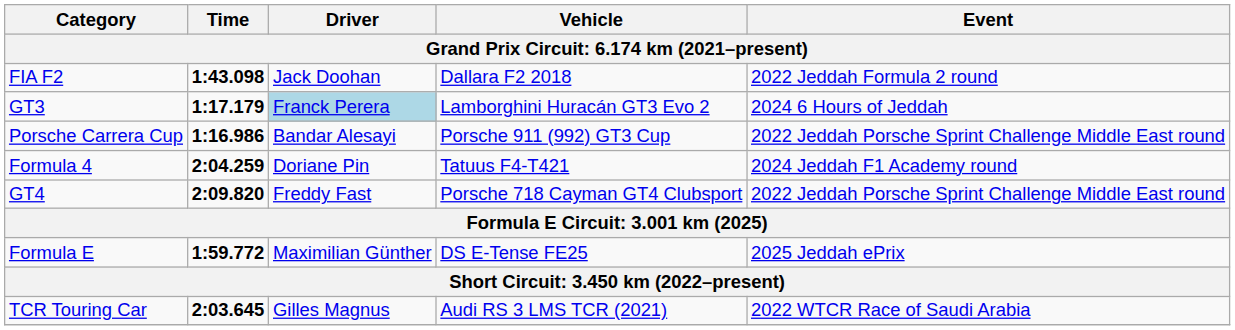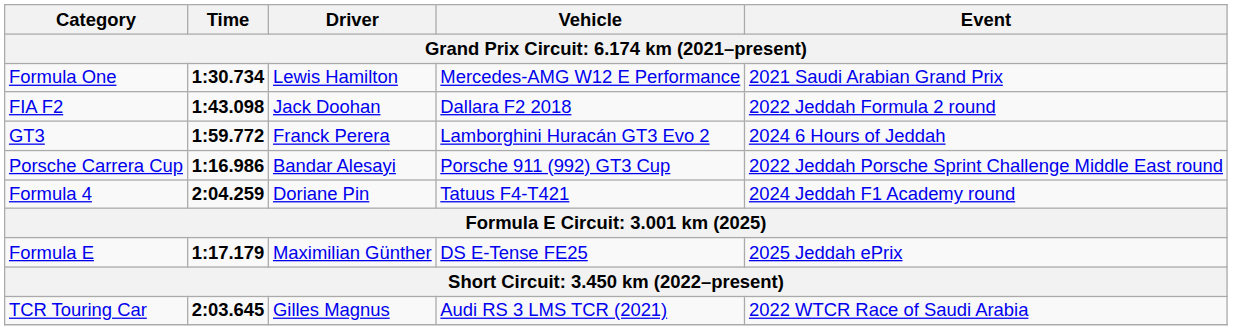+ row: (63, 78)
(228, 107) 1:17.179 -> (228, 136) 1:59.772
(331, 107) lightblue background -> (331, 136) no background
- row: (27, 194)
(228, 253) 1:59.772 -> (228, 253) 1:17.179
